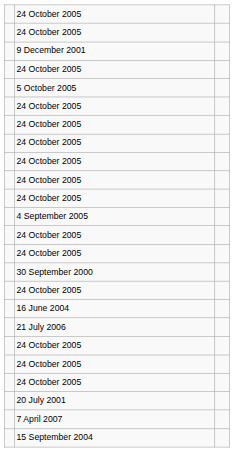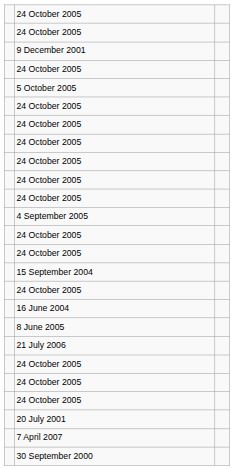rows swapped: (9, 438) <-> (9, 272)
+ row: (9, 327)
